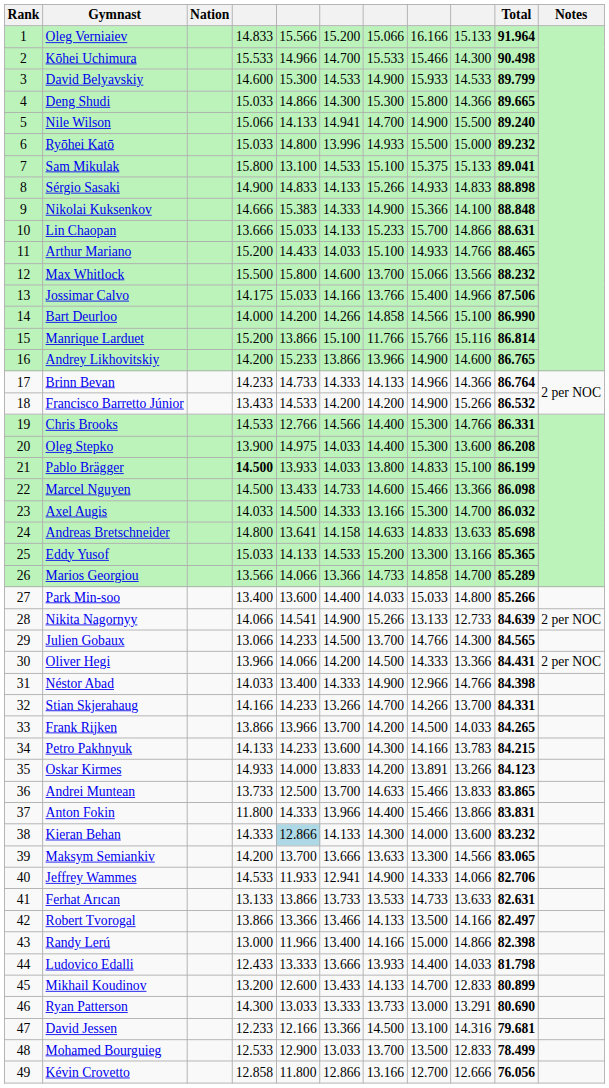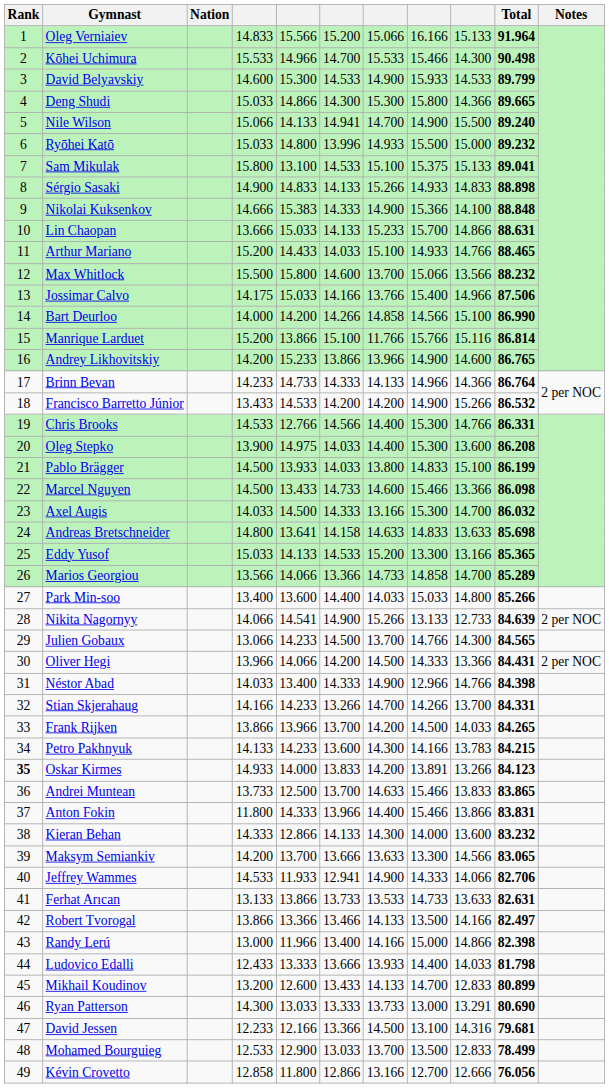(254, 468) bold -> (254, 468) normal
(23, 770) normal -> (23, 770) bold
(298, 834) lightblue background -> (298, 834) no background
